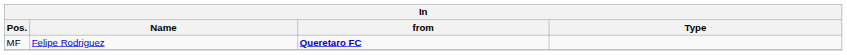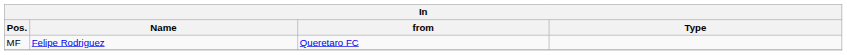(331, 43) bold -> (329, 43) normal
